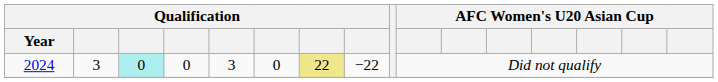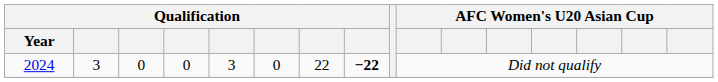(141, 65) paleturquoise background -> (141, 65) no background
(322, 65) khaki background -> (322, 65) no background
(367, 65) normal -> (367, 65) bold
